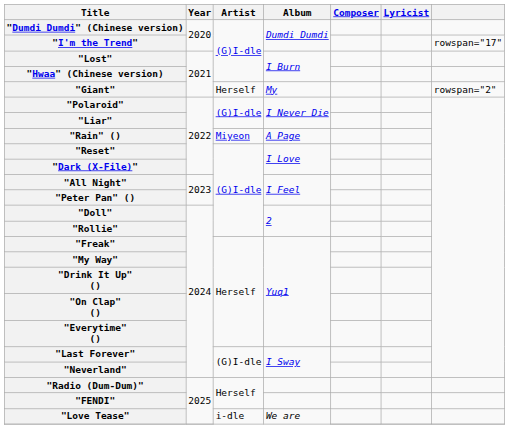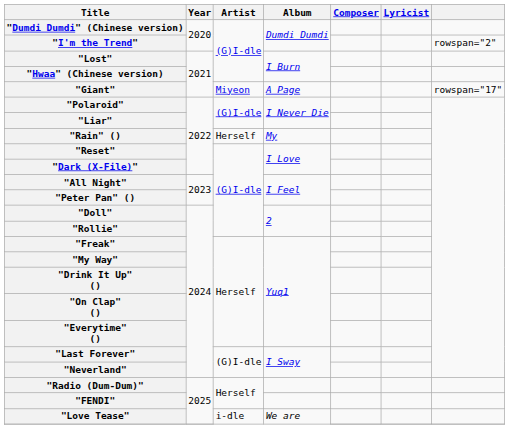(468, 43) rowspan="17" -> (465, 43) rowspan="2"
(236, 89) Herself -> (233, 89) Miyeon
(272, 89) My -> (283, 89) A Page
(465, 89) rowspan="2" -> (468, 89) rowspan="17"
(233, 136) Miyeon -> (236, 136) Herself
(283, 136) A Page -> (272, 136) My
